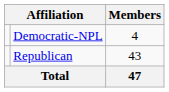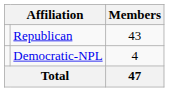rows swapped: (43, 55) <-> (58, 35)
